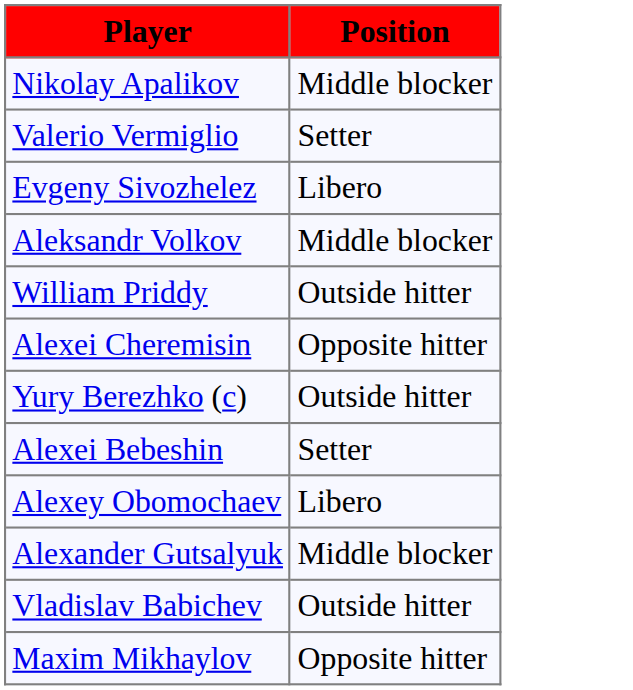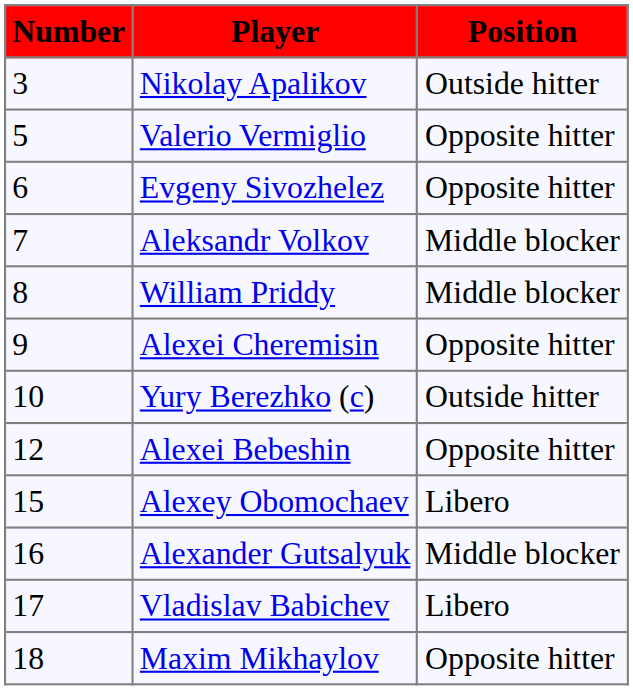+ column: (69, 30)
(395, 82) Middle blocker -> (512, 82) Outside hitter
(335, 135) Setter -> (520, 135) Opposite hitter
(340, 187) Libero -> (520, 187) Opposite hitter
(384, 291) Outside hitter -> (523, 291) Middle blocker
(335, 448) Setter -> (520, 448) Opposite hitter
(384, 605) Outside hitter -> (467, 605) Libero
